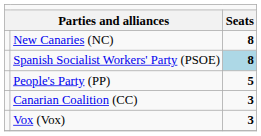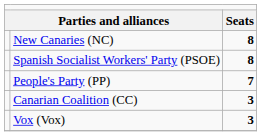(251, 60) lightblue background -> (251, 60) no background
(251, 80) 5 -> (251, 80) 7
